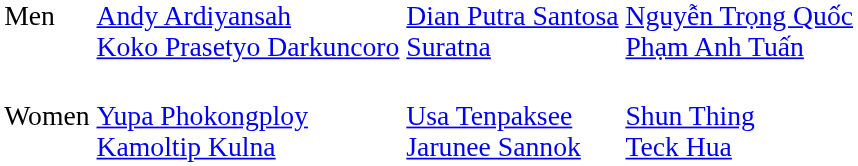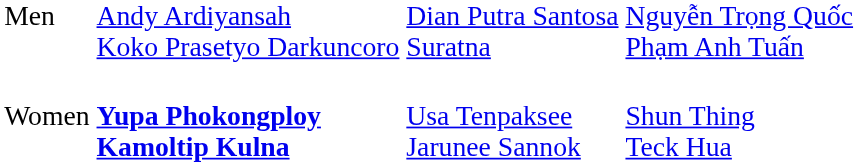(202, 131) normal -> (209, 131) bold
